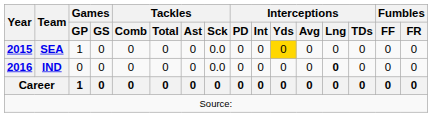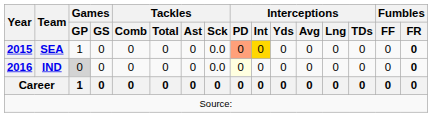(241, 49) no background -> (241, 49) lightsalmon background
(261, 49) no background -> (261, 49) gold background
(283, 49) gold background -> (283, 49) no background
(414, 49) normal -> (414, 49) bold
(80, 67) no background -> (80, 67) lightgrey background
(241, 67) no background -> (241, 67) lightyellow background
(336, 67) bold -> (336, 67) normal
(414, 67) normal -> (414, 67) bold
